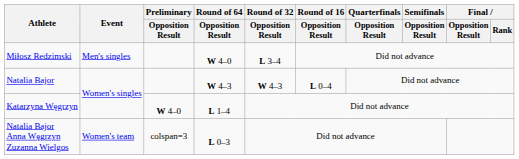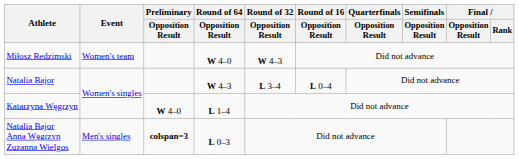(106, 56) Men's singles -> (108, 56) Women's team
(270, 61) L 3–4 -> (270, 61) W 4–3
(270, 86) W 4–3 -> (270, 86) L 3–4
(108, 137) Women's team -> (106, 137) Men's singles
(169, 137) normal -> (169, 137) bold
